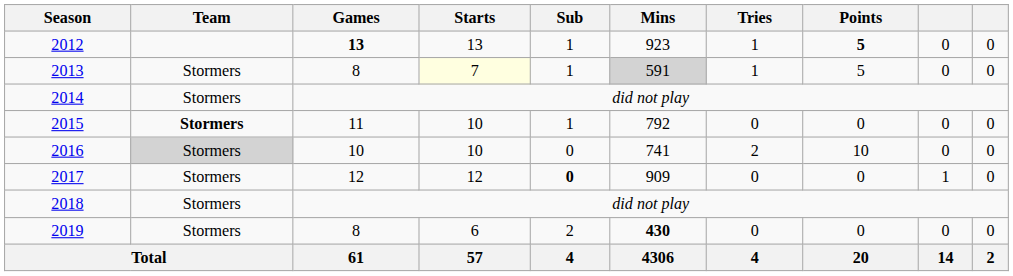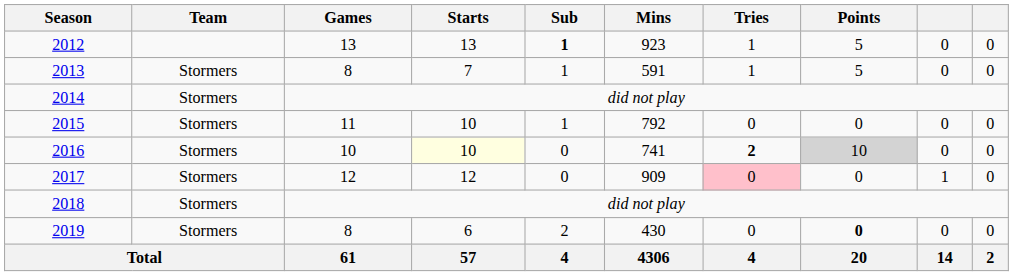(356, 44) bold -> (348, 44) normal
(570, 44) normal -> (564, 44) bold
(861, 44) bold -> (859, 44) normal
(475, 71) lightyellow background -> (468, 71) no background
(658, 71) lightgrey background -> (654, 71) no background
(212, 124) bold -> (208, 124) normal
(212, 150) lightgrey background -> (208, 150) no background
(475, 150) no background -> (468, 150) lightyellow background
(755, 150) normal -> (752, 150) bold
(861, 150) no background -> (859, 150) lightgrey background
(570, 177) bold -> (564, 177) normal
(755, 177) no background -> (752, 177) pink background
(658, 230) bold -> (654, 230) normal
(861, 230) normal -> (859, 230) bold
